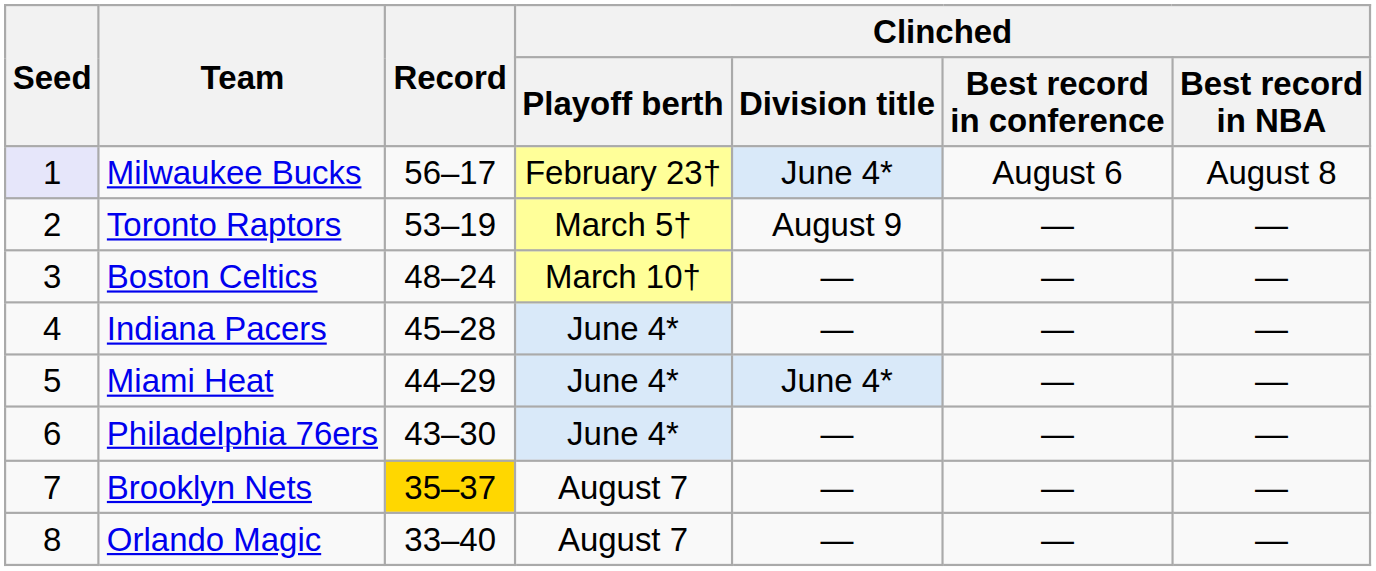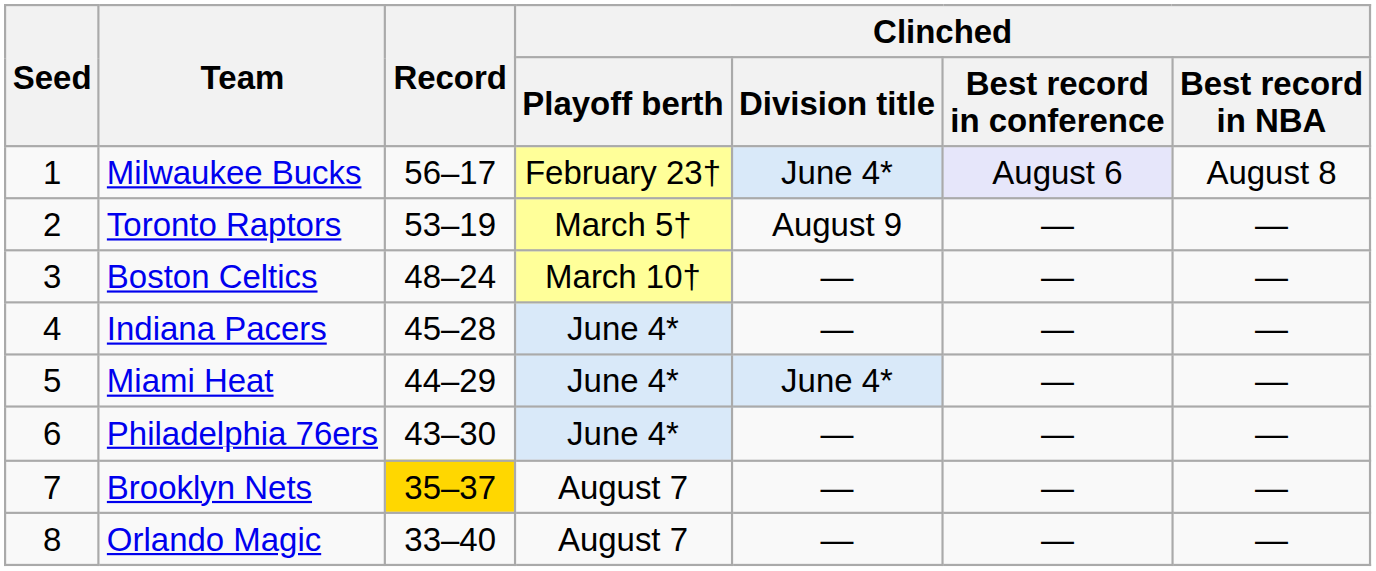(52, 173) lavender background -> (52, 173) no background
(1057, 173) no background -> (1057, 173) lavender background
